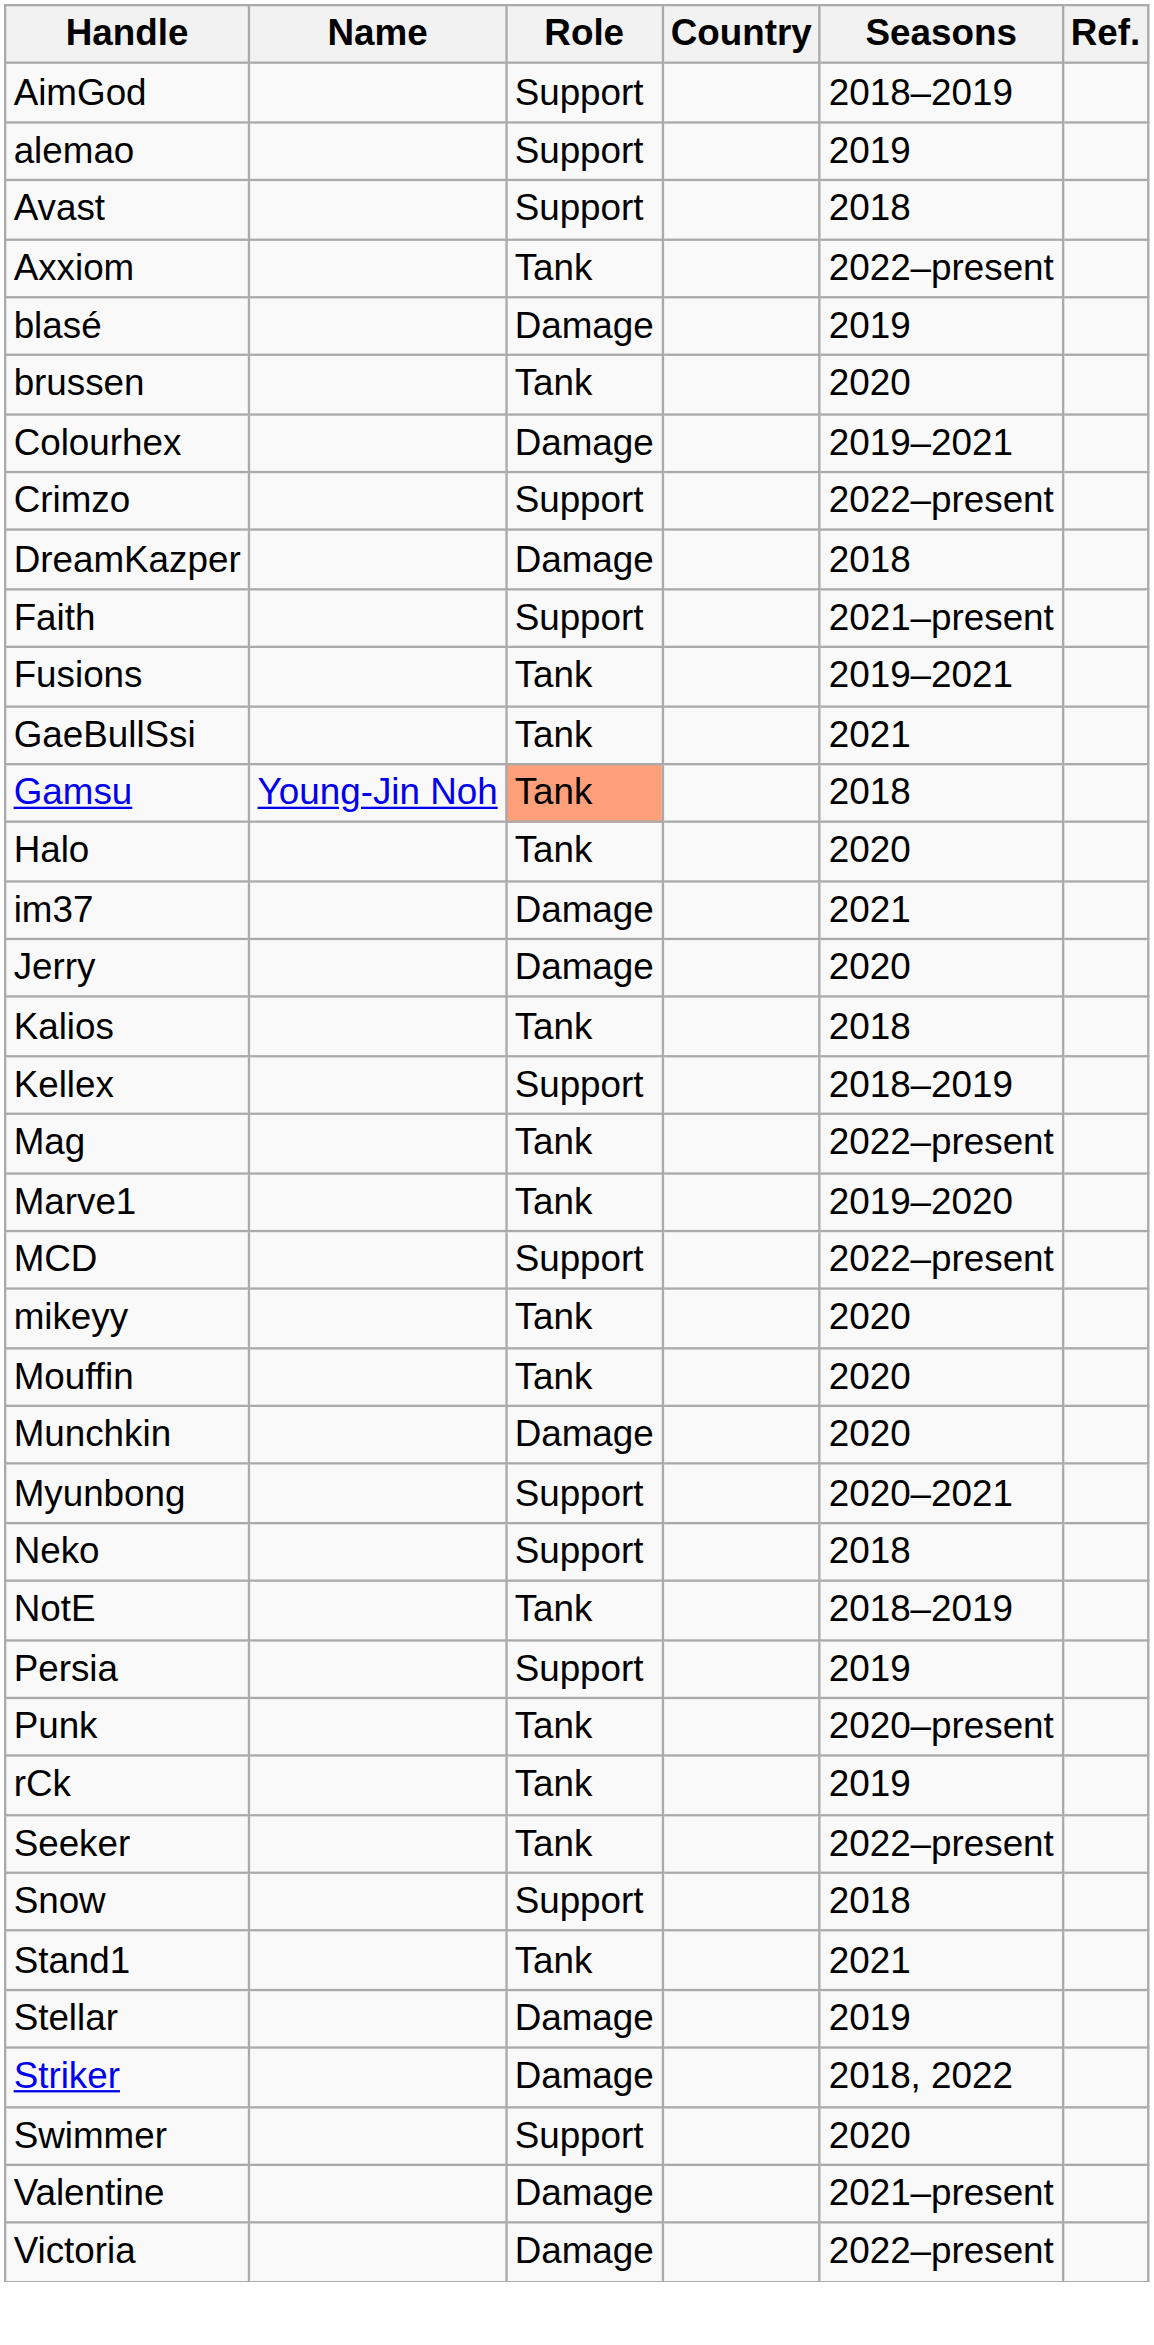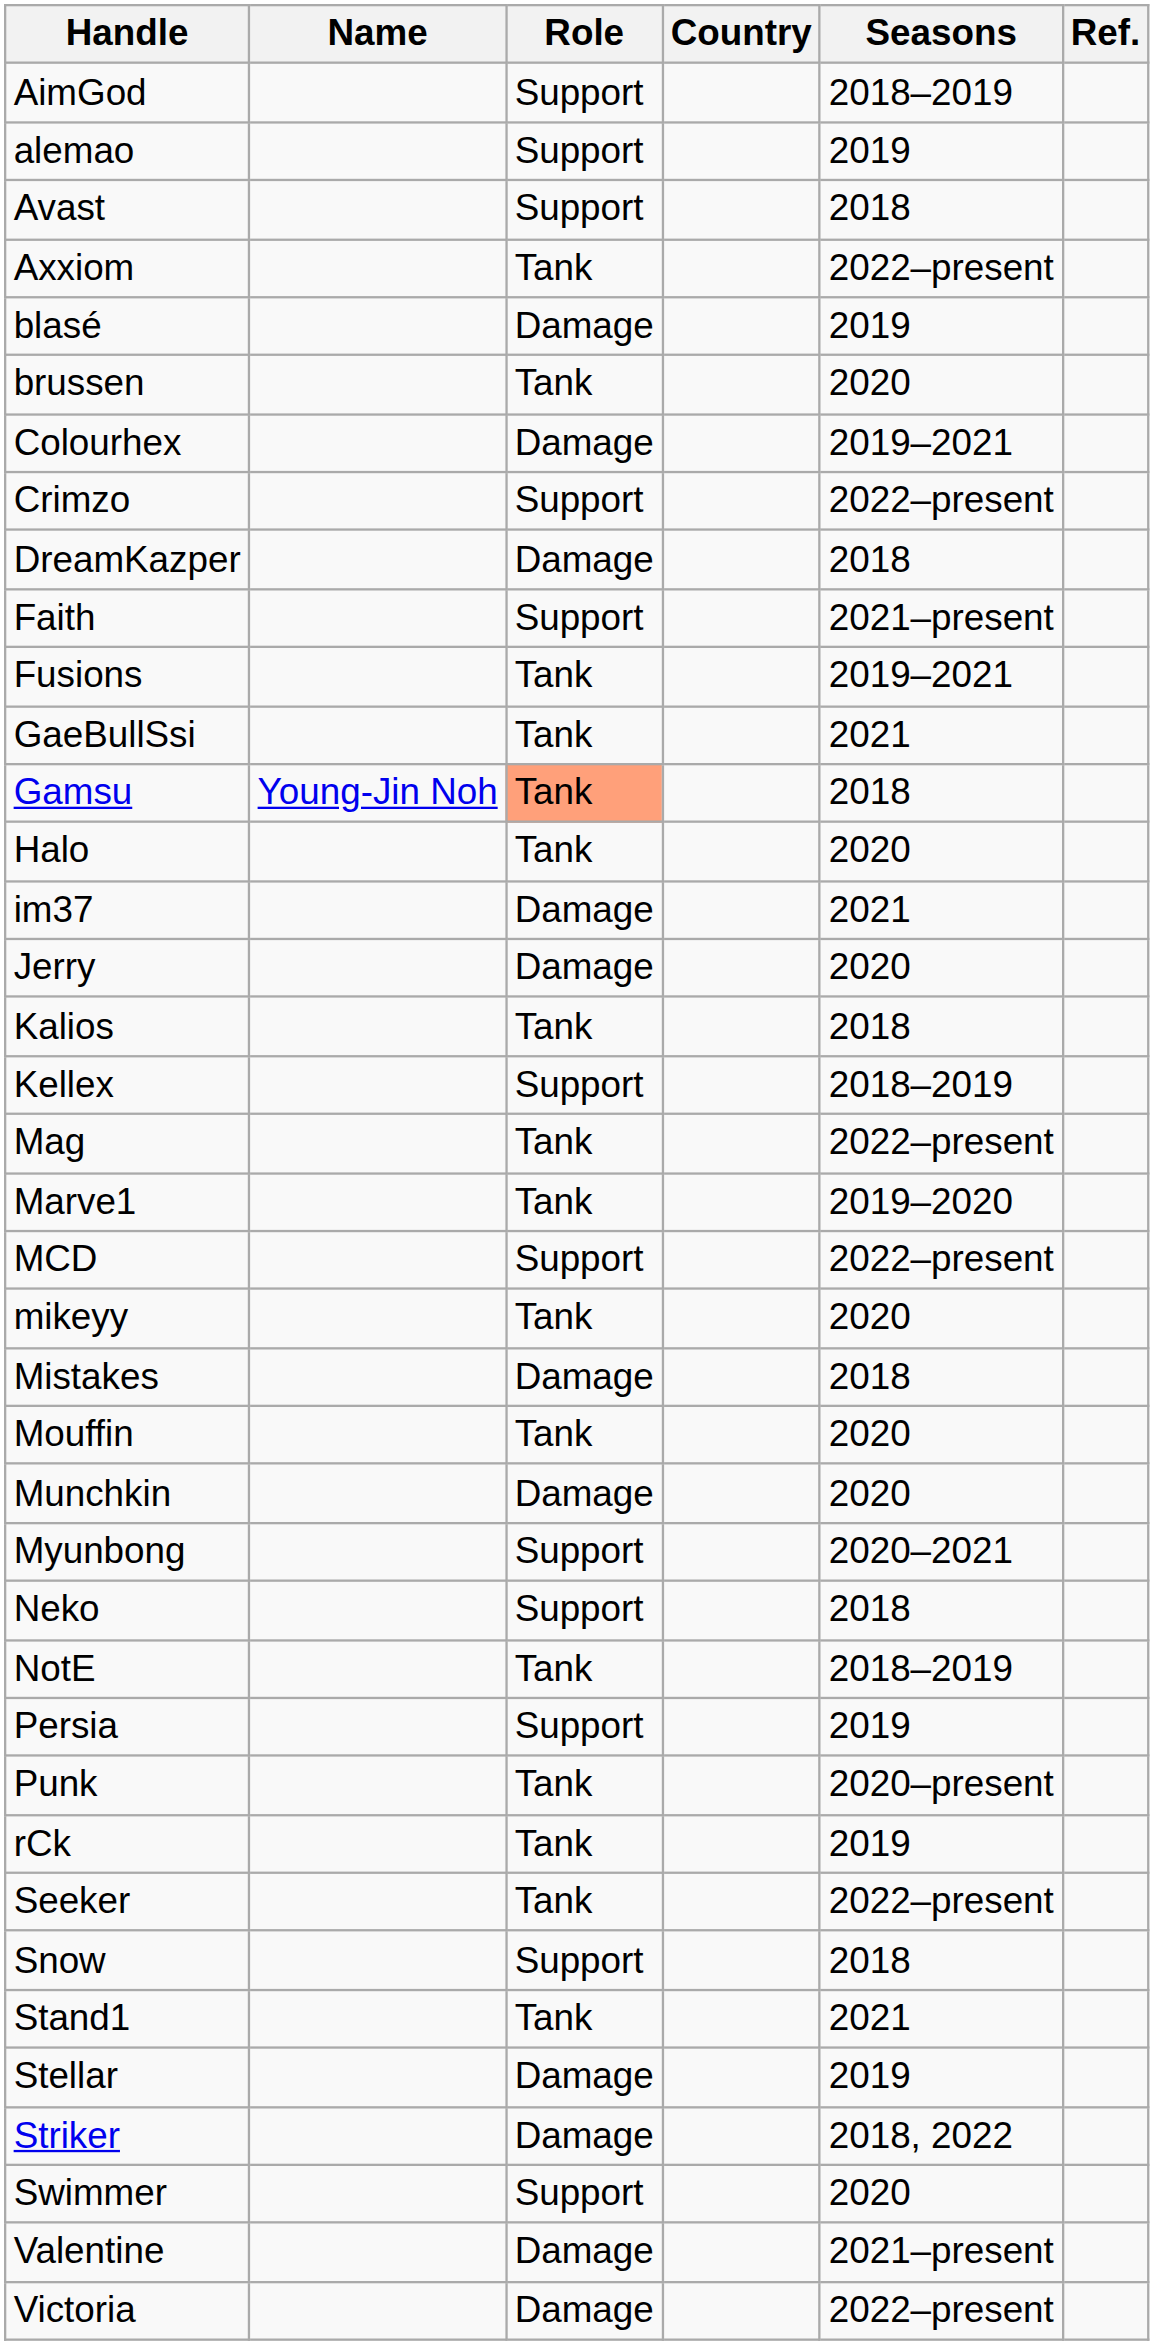+ row: (86, 1376)
